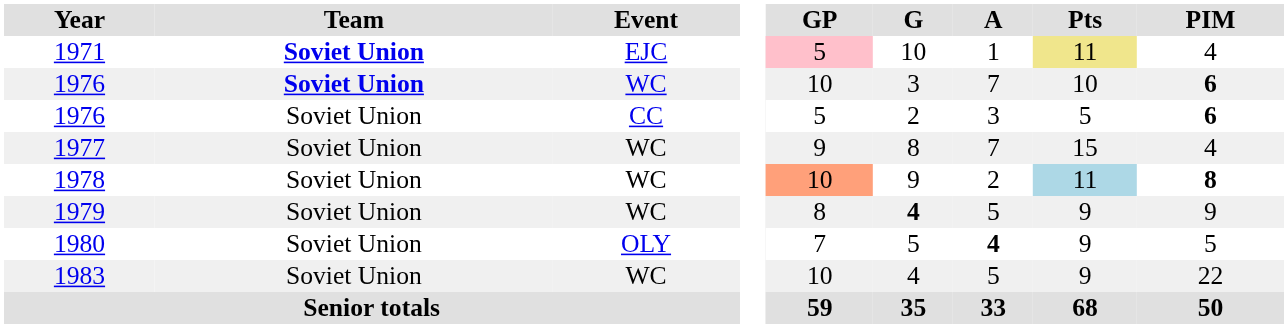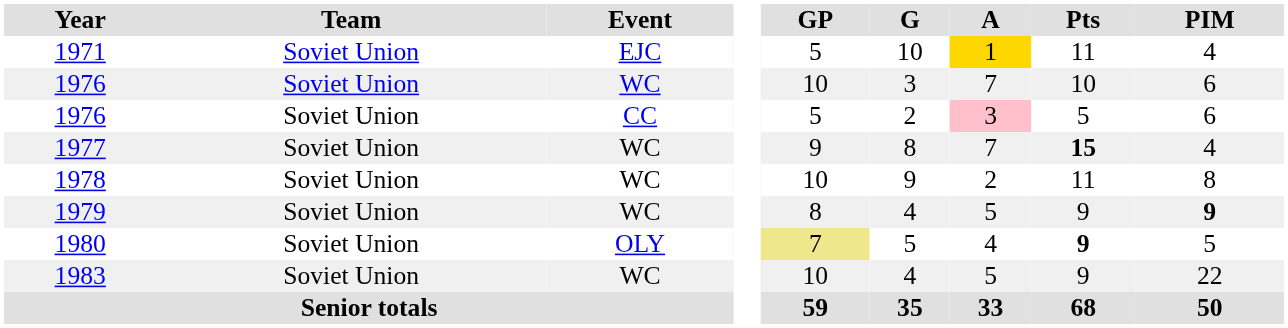(354, 51) bold -> (351, 51) normal
(820, 51) pink background -> (815, 51) no background
(993, 51) no background -> (991, 51) gold background
(1085, 51) khaki background -> (1083, 51) no background
(354, 83) bold -> (351, 83) normal
(1210, 83) bold -> (1210, 83) normal
(993, 115) no background -> (991, 115) pink background
(1210, 115) bold -> (1210, 115) normal
(1085, 147) normal -> (1083, 147) bold
(820, 179) lightsalmon background -> (815, 179) no background
(1085, 179) lightblue background -> (1083, 179) no background
(1210, 179) bold -> (1210, 179) normal
(913, 211) bold -> (910, 211) normal
(1210, 211) normal -> (1210, 211) bold
(820, 243) no background -> (815, 243) khaki background
(993, 243) bold -> (991, 243) normal
(1085, 243) normal -> (1083, 243) bold
